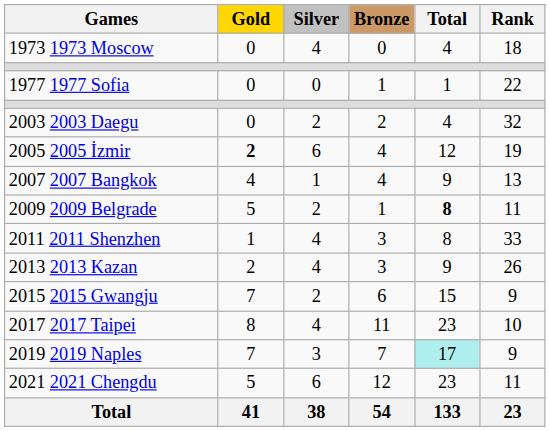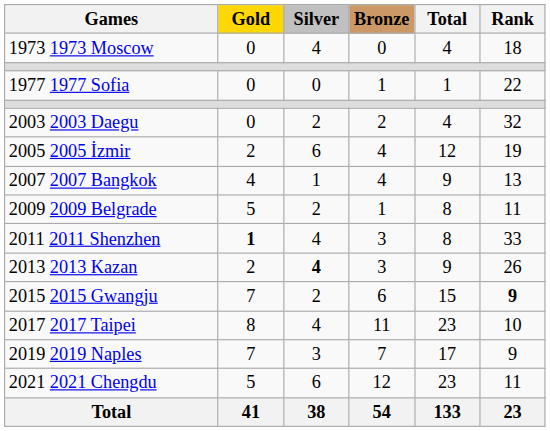(251, 151) bold -> (251, 151) normal
(447, 209) bold -> (447, 209) normal
(251, 238) normal -> (251, 238) bold
(316, 267) normal -> (316, 267) bold
(513, 296) normal -> (513, 296) bold
(447, 353) paleturquoise background -> (447, 353) no background
